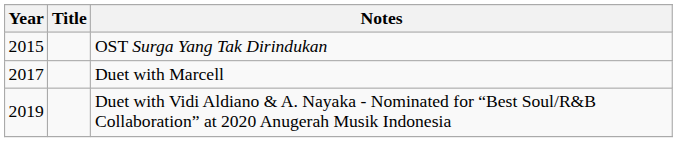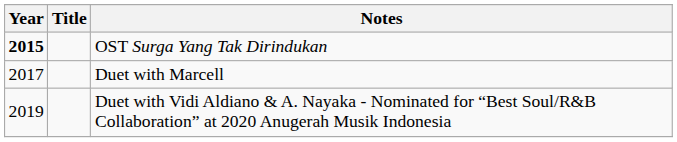(26, 46) normal -> (26, 46) bold
